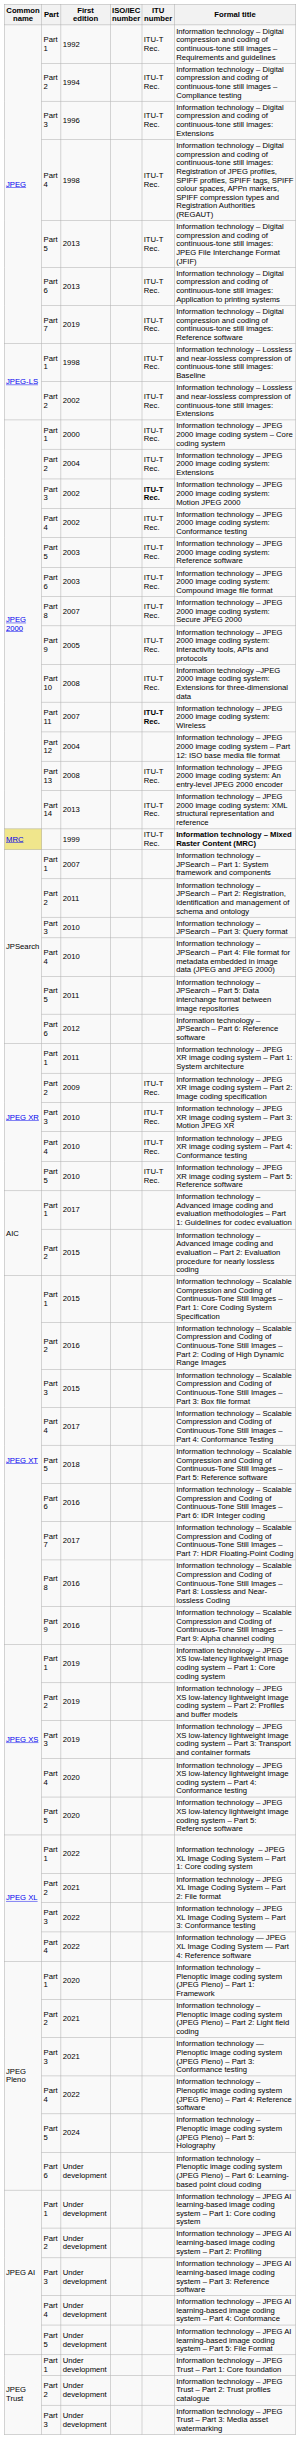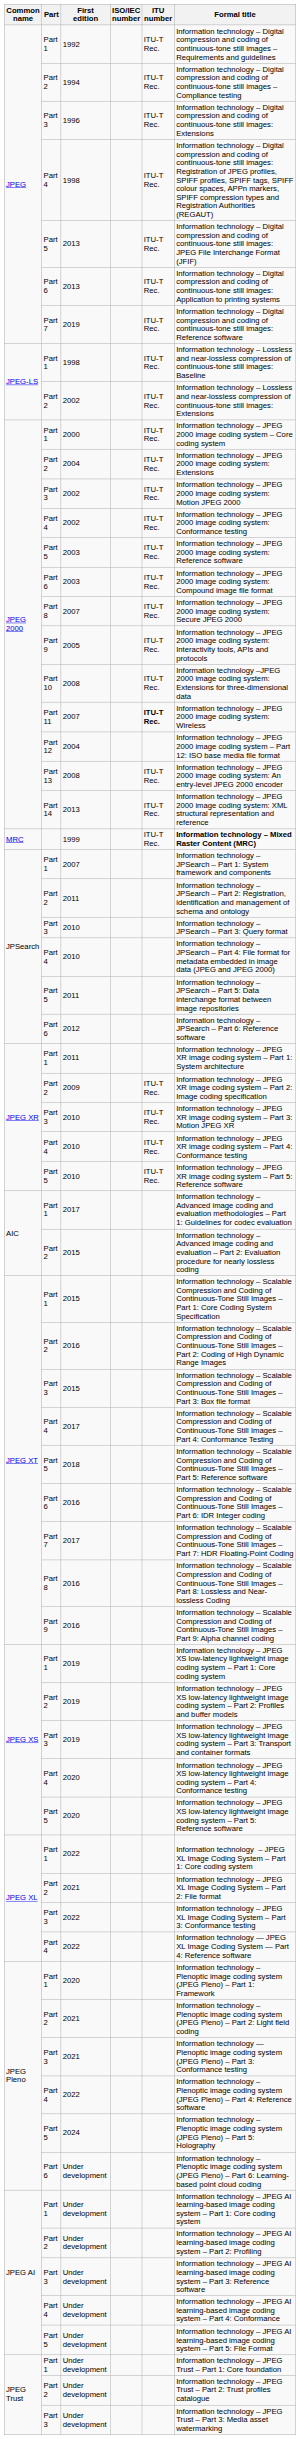(154, 493) bold -> (154, 493) normal
(15, 839) khaki background -> (15, 839) no background
